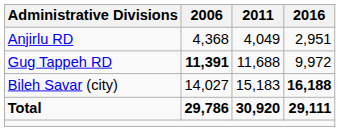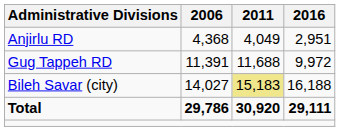(207, 62) bold -> (207, 62) normal
(258, 85) no background -> (258, 85) khaki background
(309, 85) bold -> (309, 85) normal
